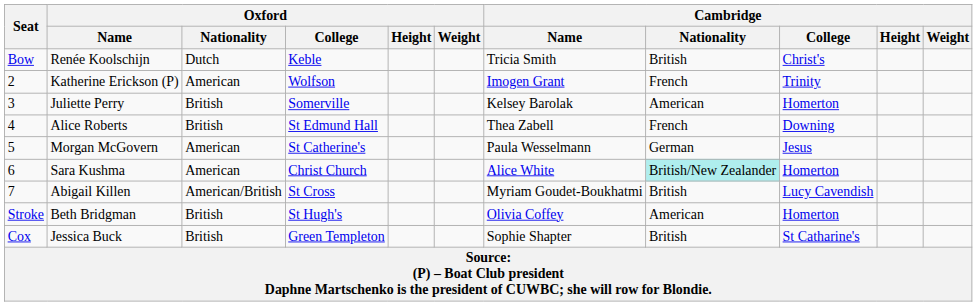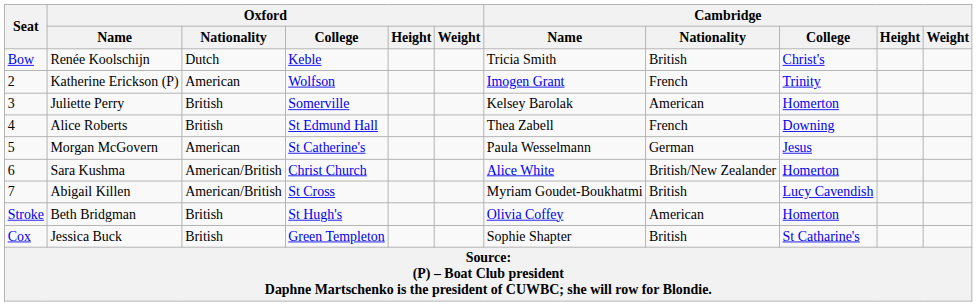(213, 170) American -> (233, 170) American/British
(713, 170) paleturquoise background -> (713, 170) no background
